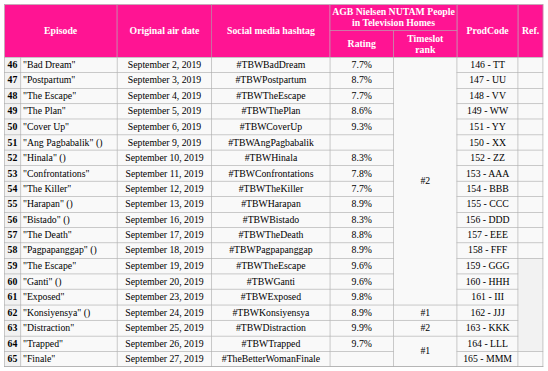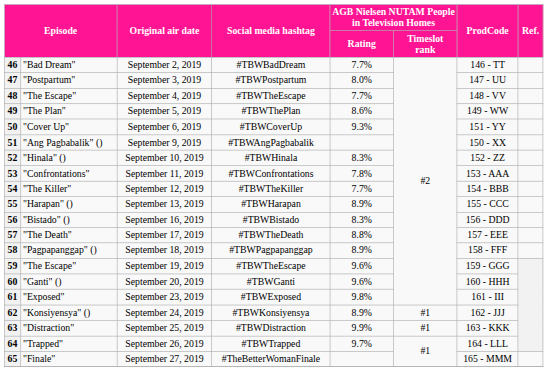(362, 80) 8.7% -> (362, 80) 8.0%
(425, 328) #2 -> (425, 328) #1
